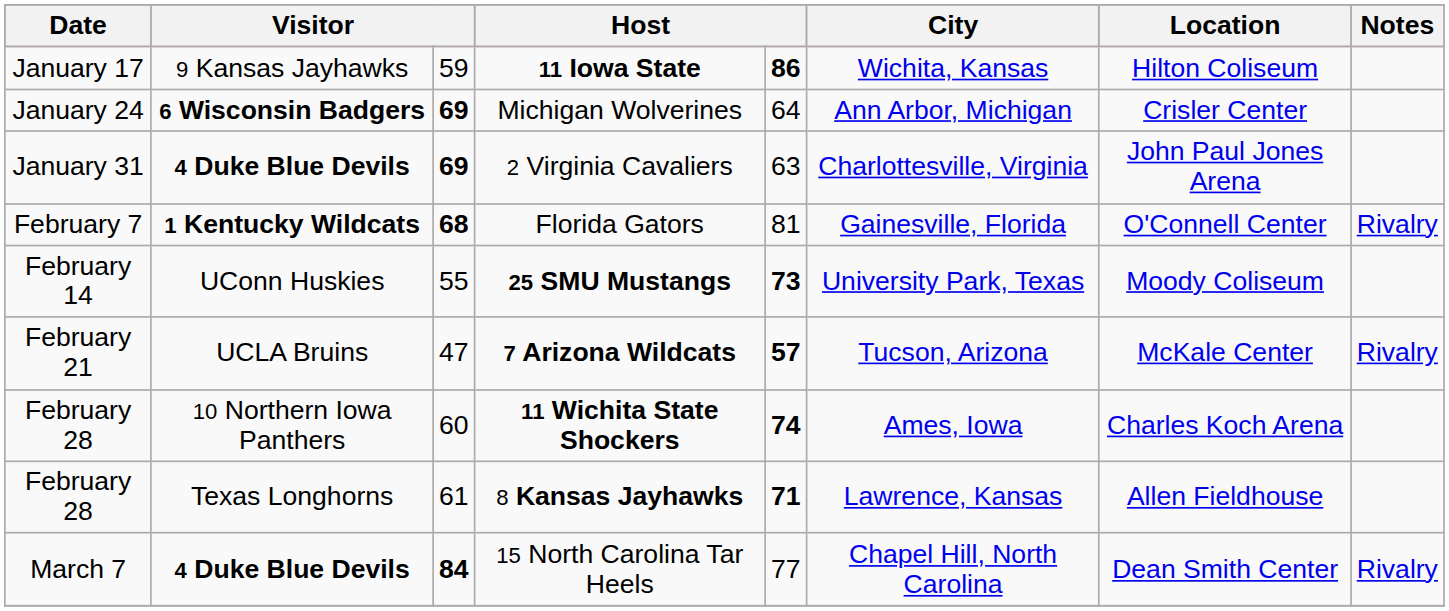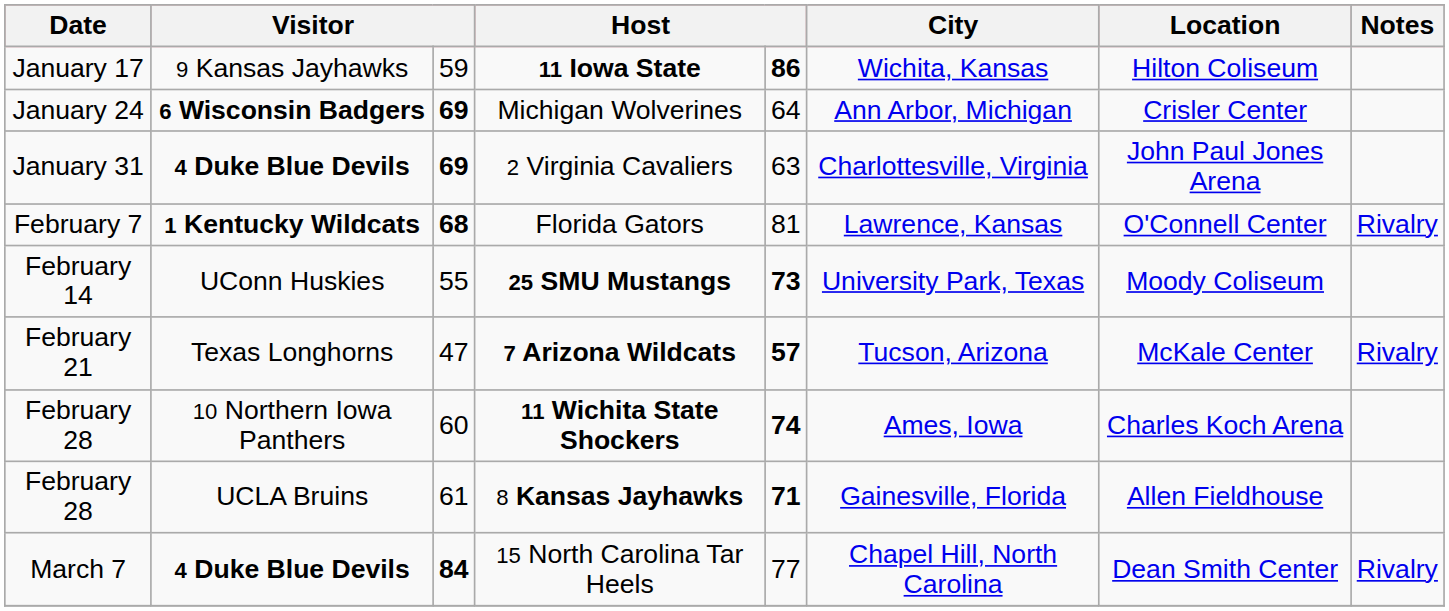(953, 223) Gainesville, Florida -> (953, 223) Lawrence, Kansas
(292, 352) UCLA Bruins -> (292, 352) Texas Longhorns
(292, 497) Texas Longhorns -> (292, 497) UCLA Bruins
(953, 497) Lawrence, Kansas -> (953, 497) Gainesville, Florida
